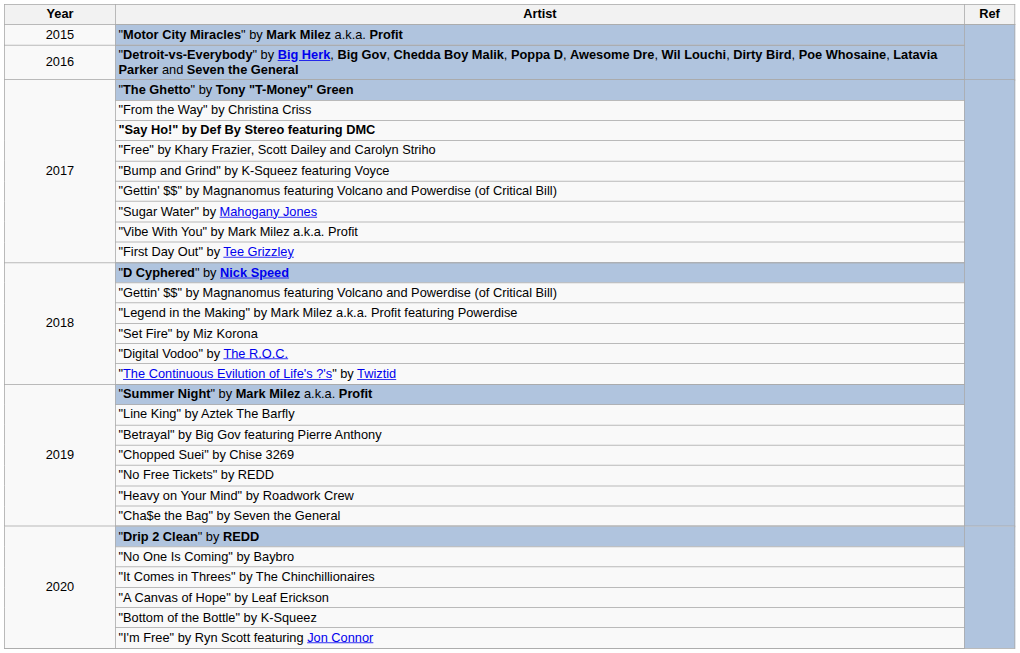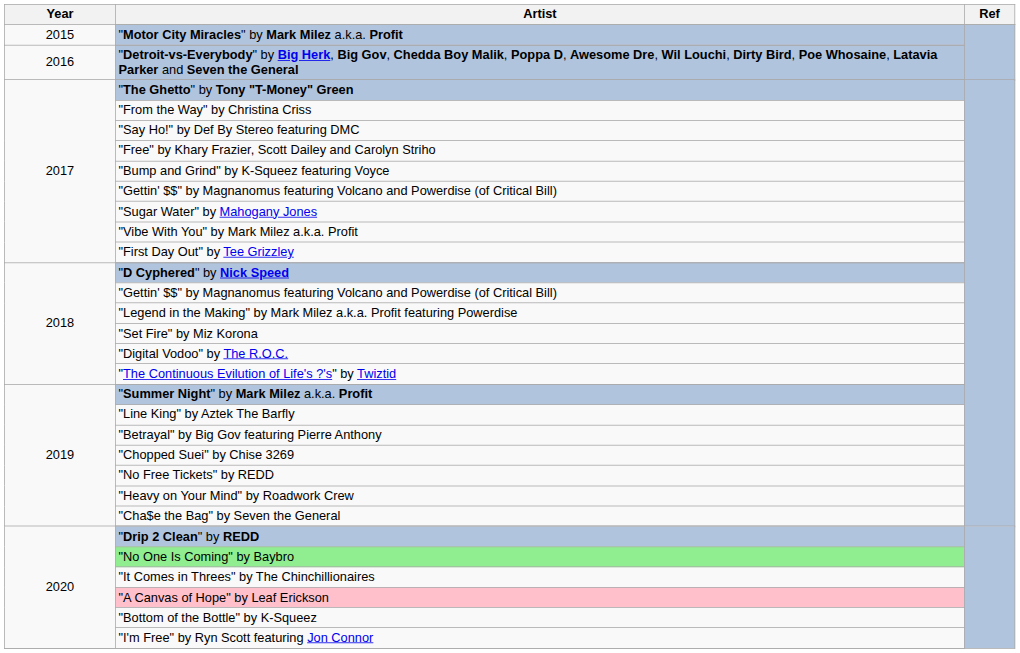(247, 130) bold -> (239, 130) normal
(206, 556) no background -> (206, 556) lightgreen background
(224, 597) no background -> (224, 597) pink background
